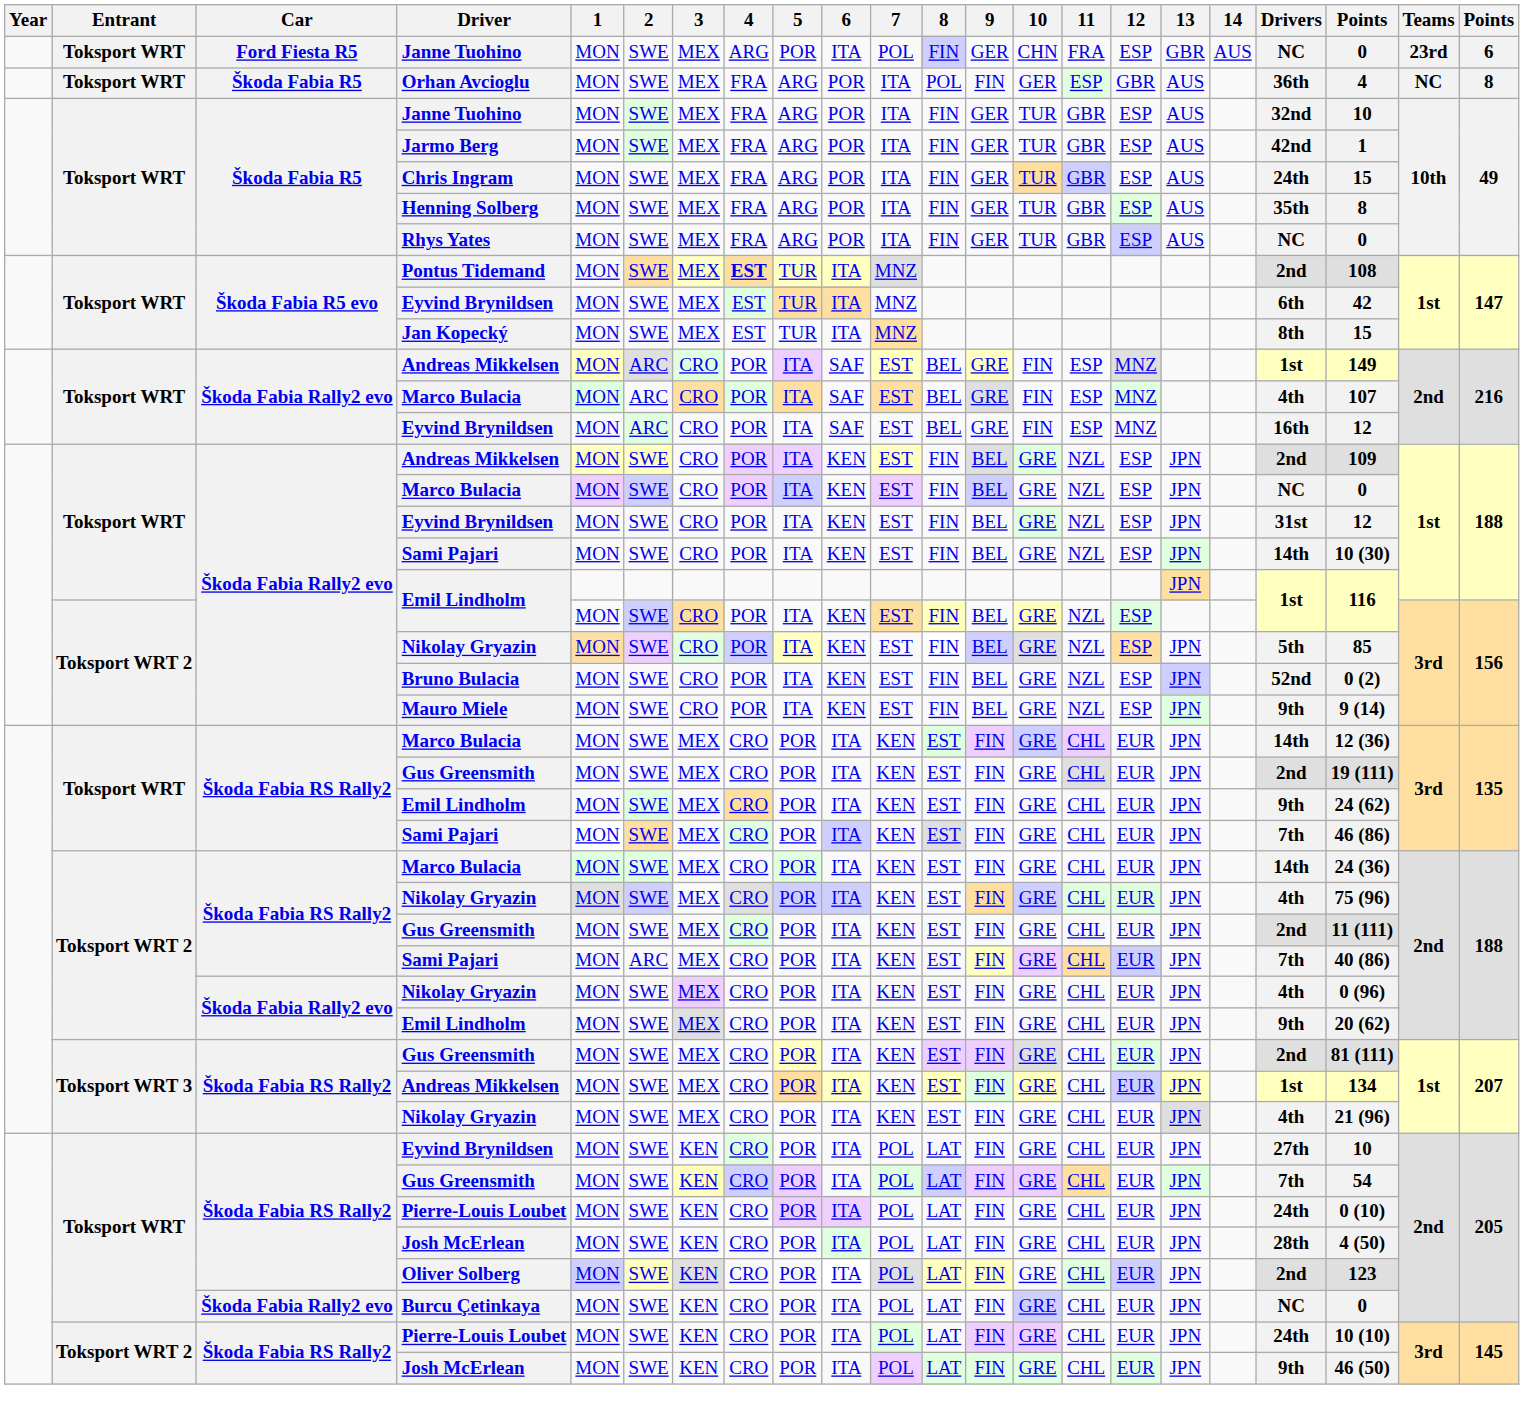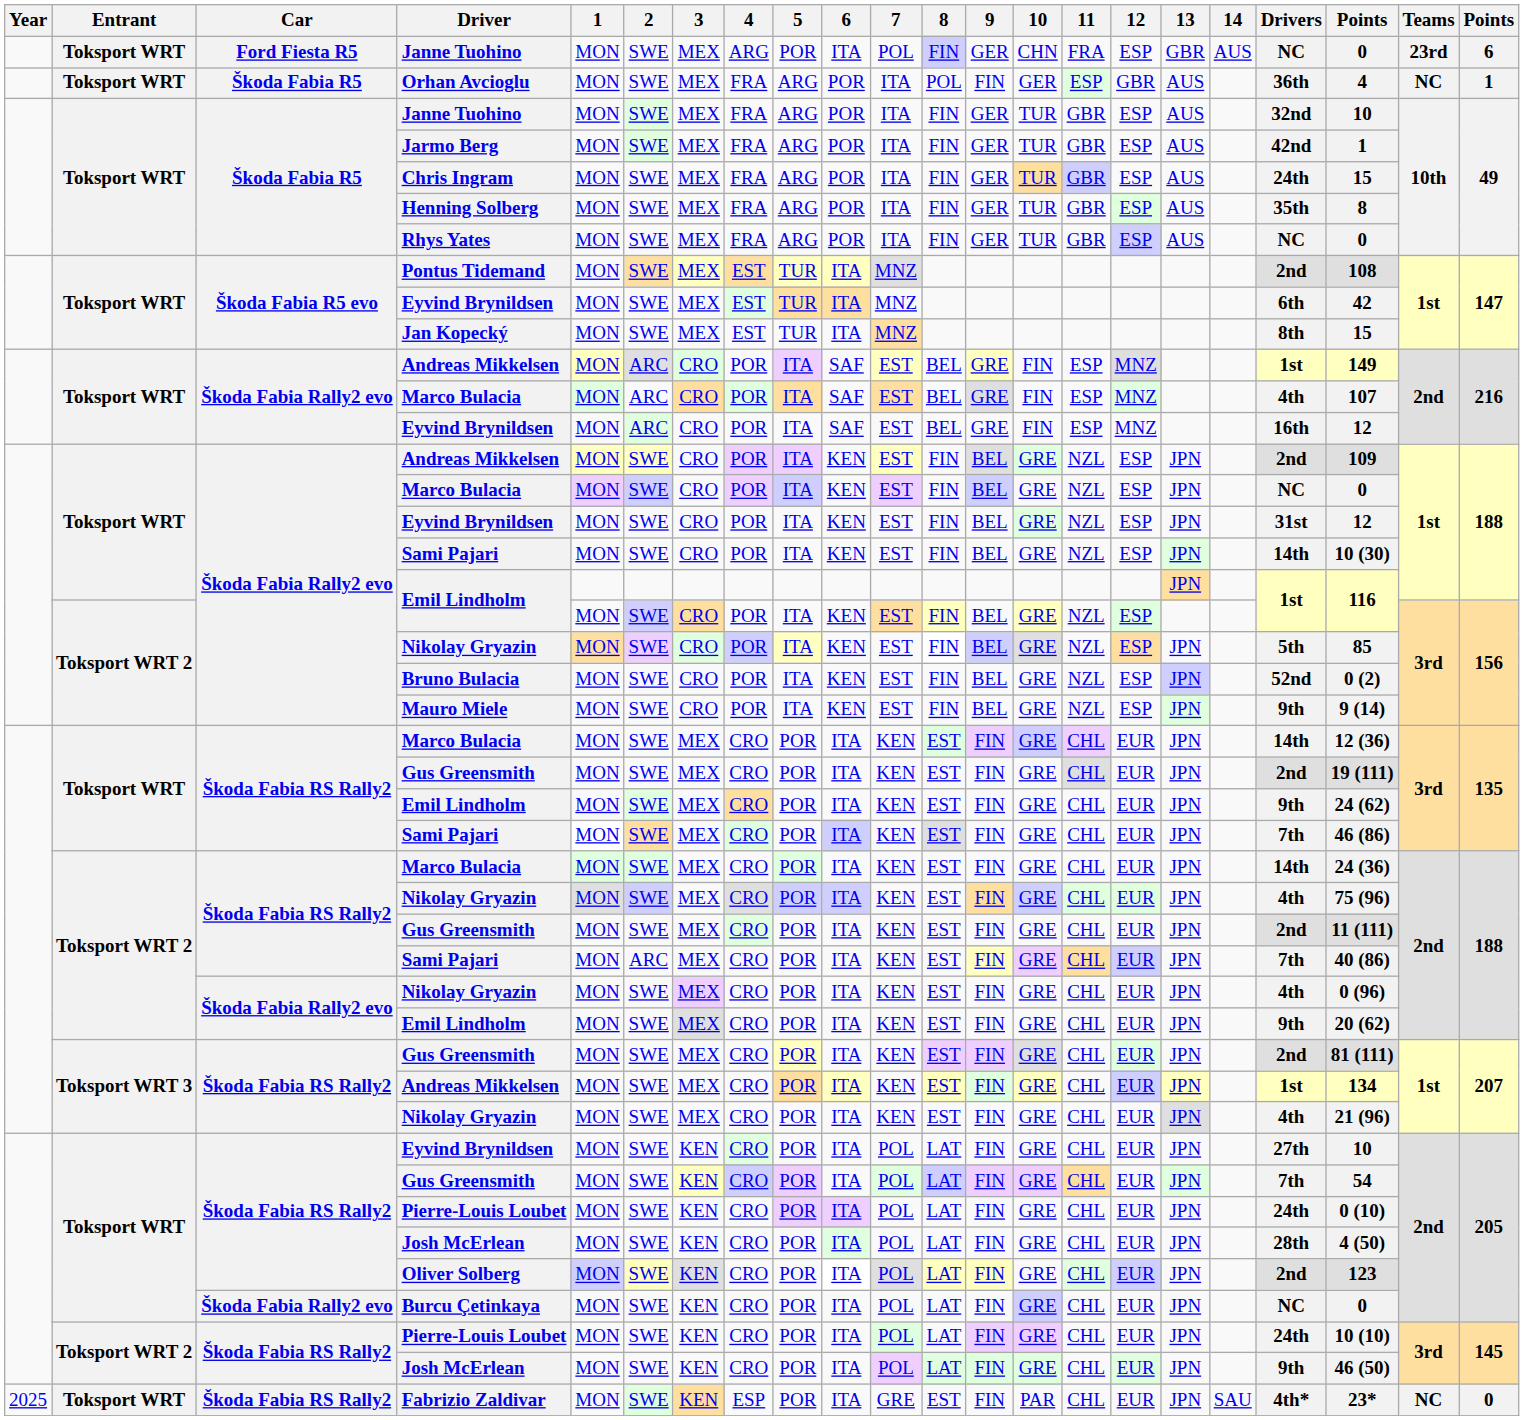(1489, 83) 8 -> (1489, 83) 1
(749, 271) bold -> (749, 271) normal
+ row: (124, 1399)
